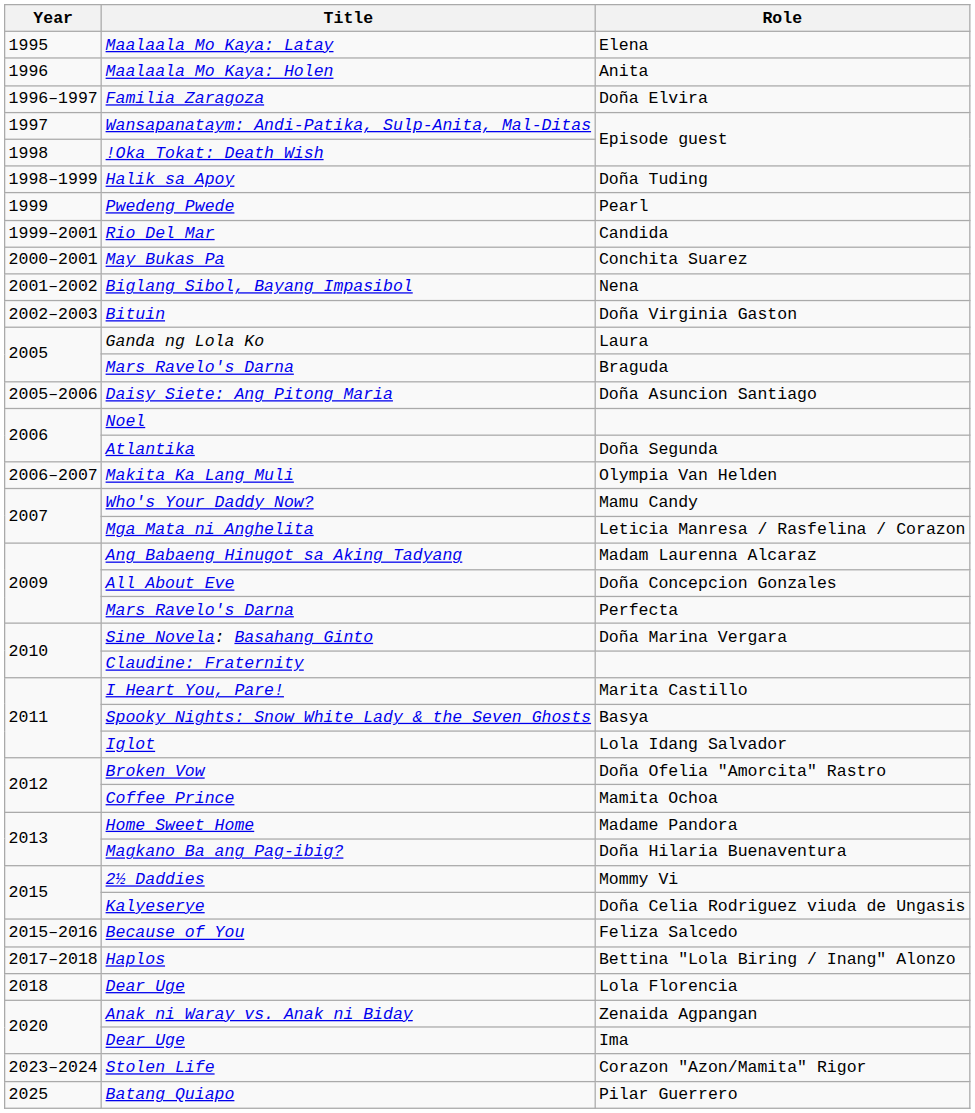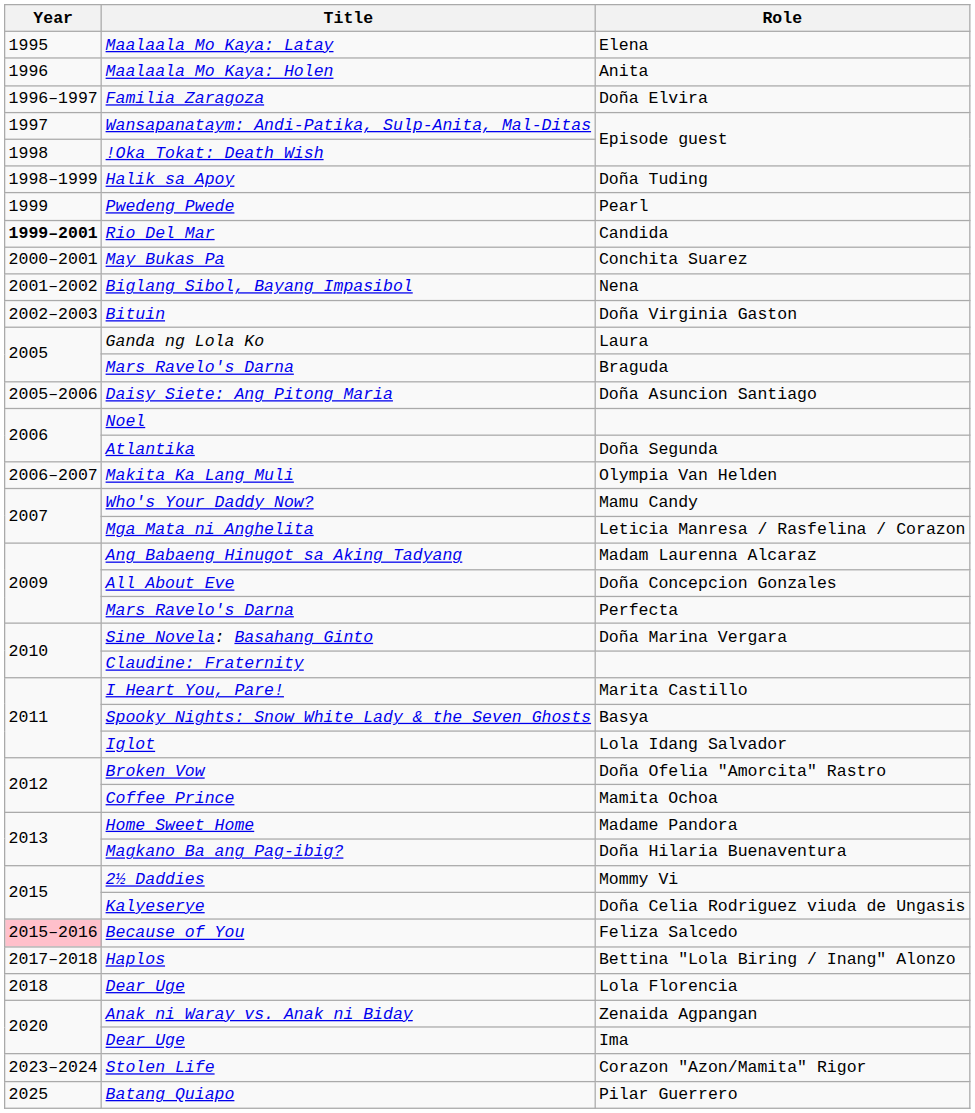(53, 233) normal -> (53, 233) bold
(53, 933) no background -> (53, 933) pink background
